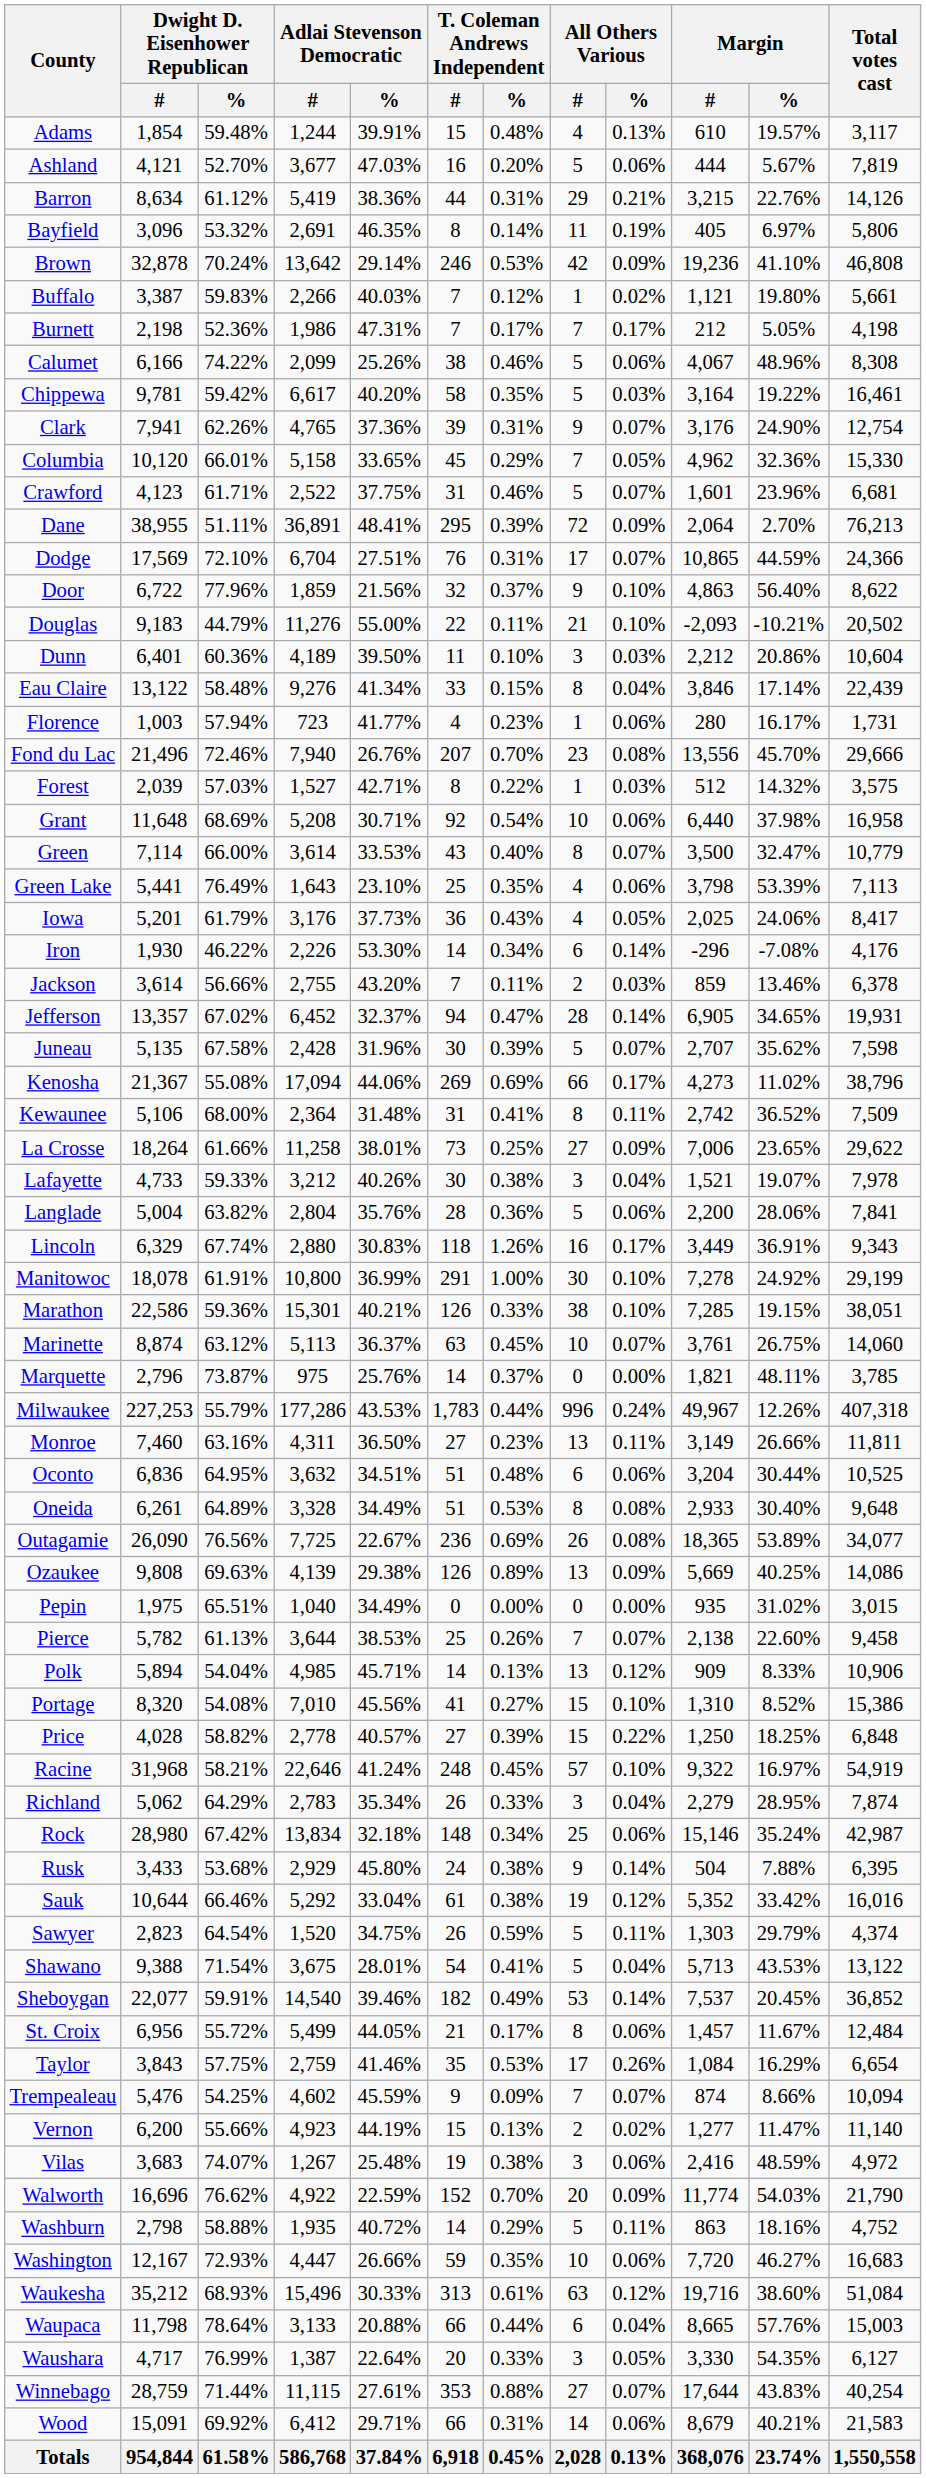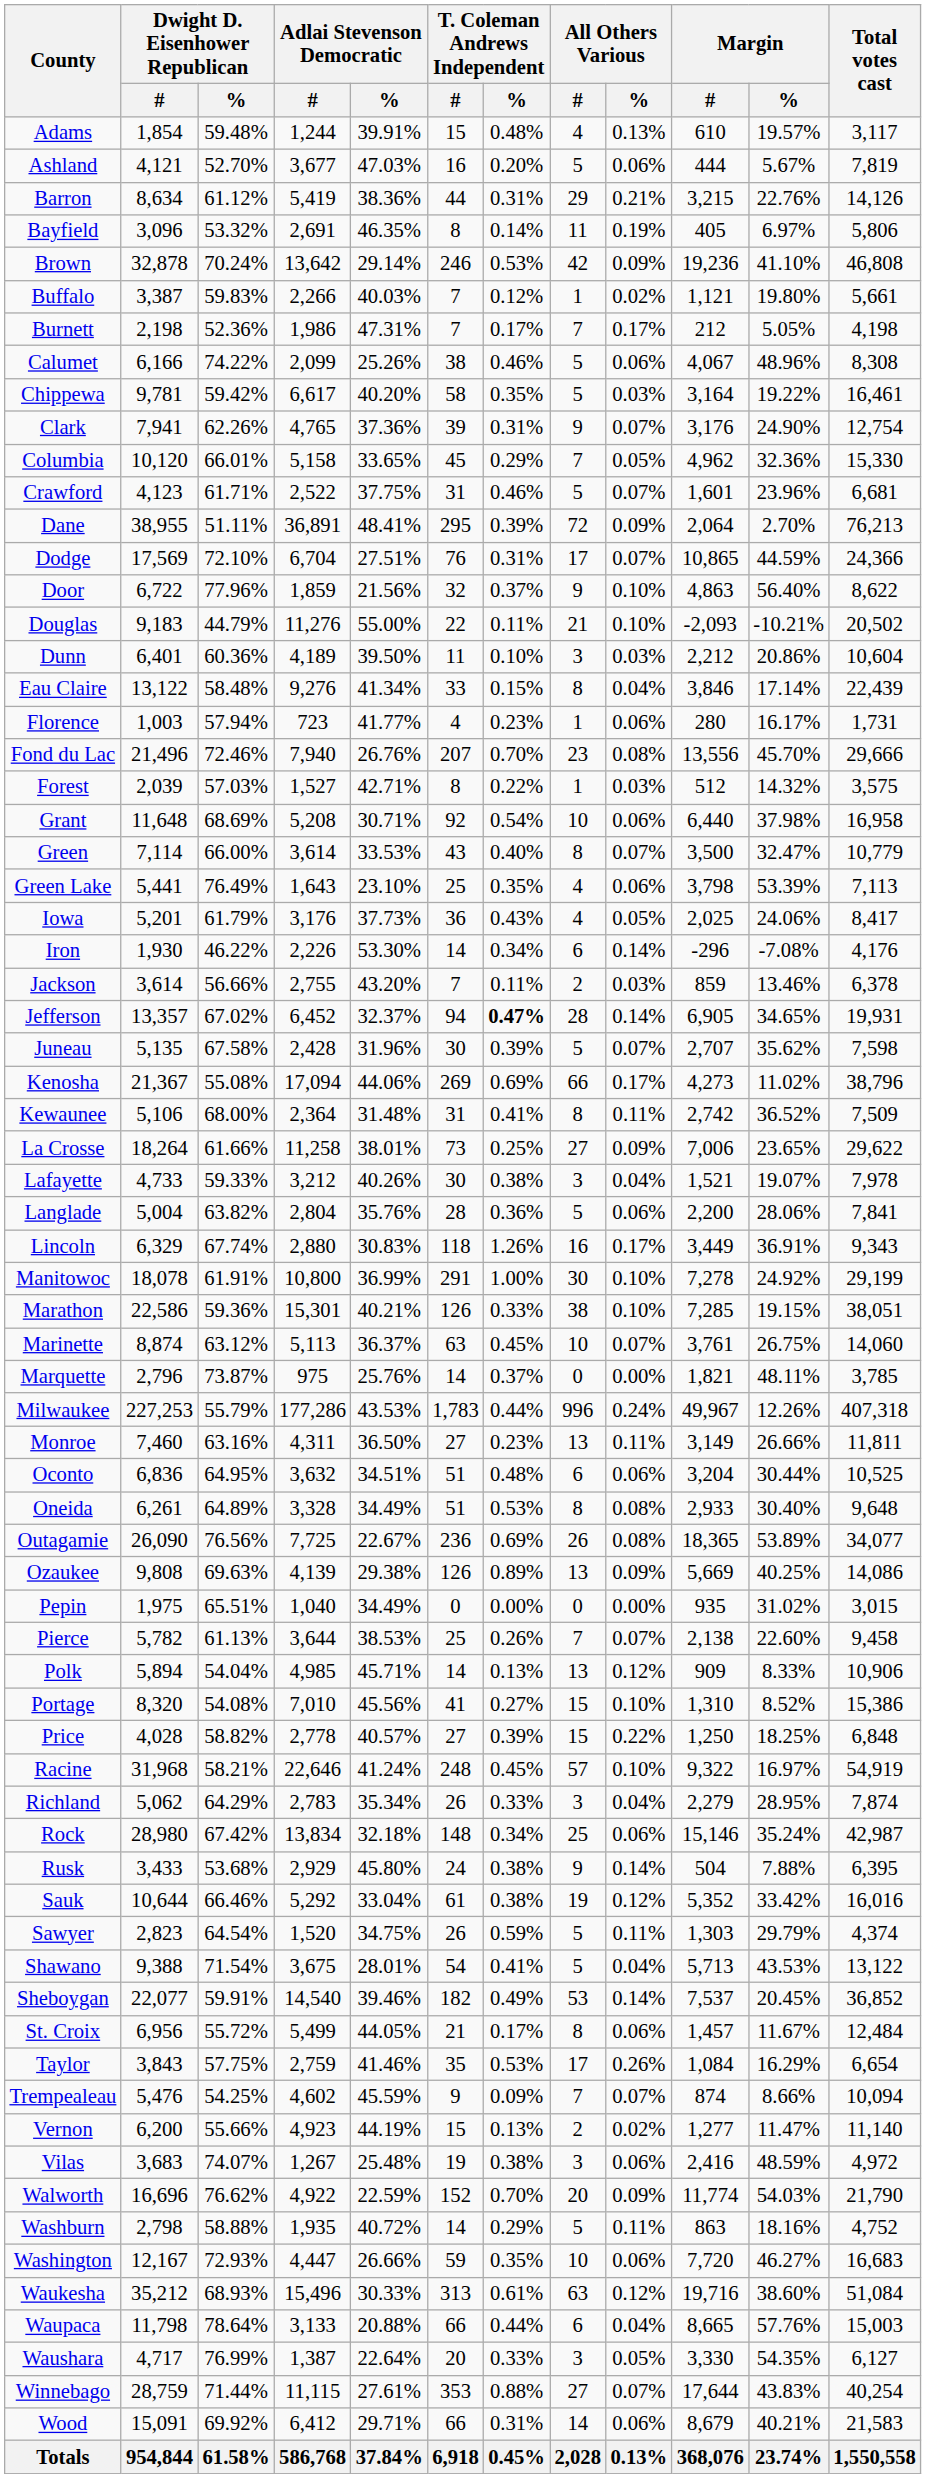(517, 1016) normal -> (517, 1016) bold
